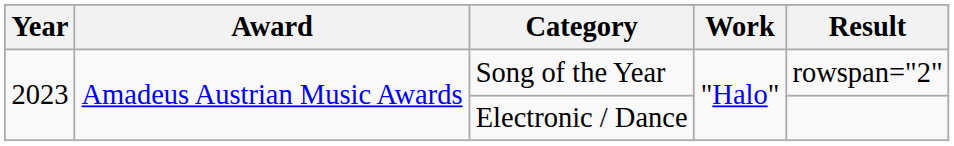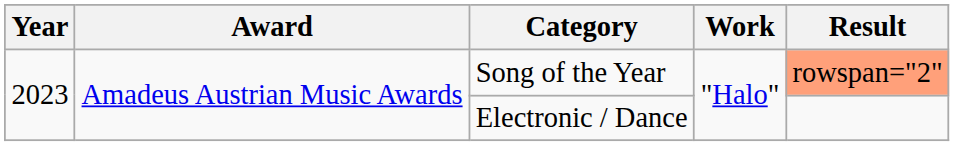(868, 72) no background -> (868, 72) lightsalmon background
